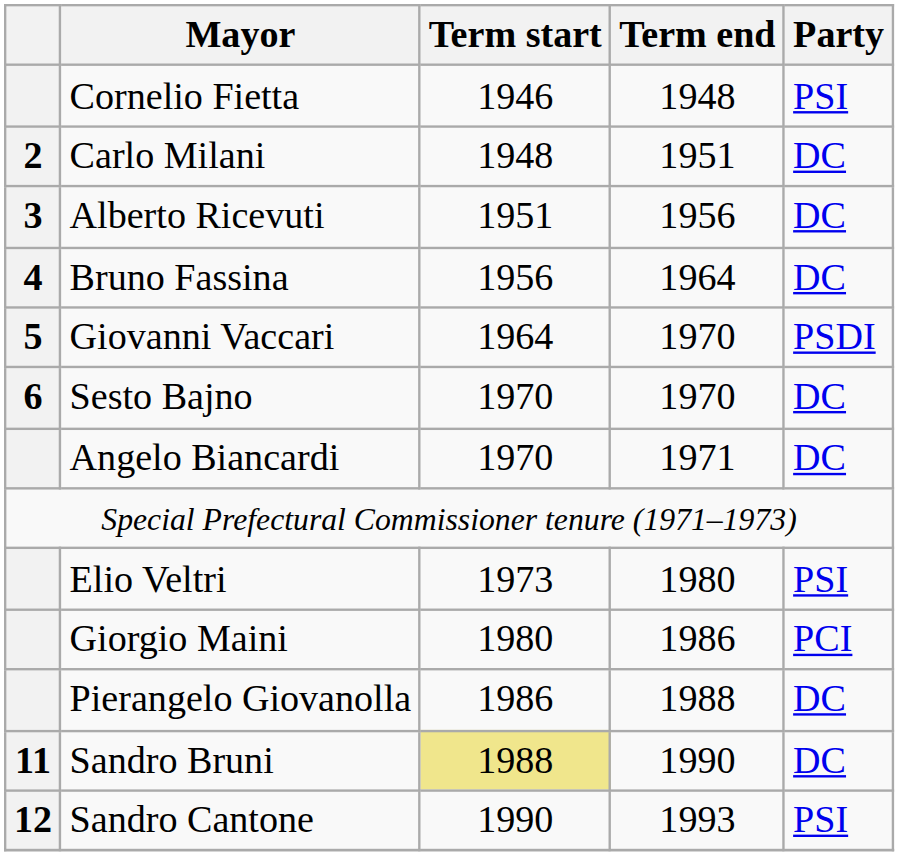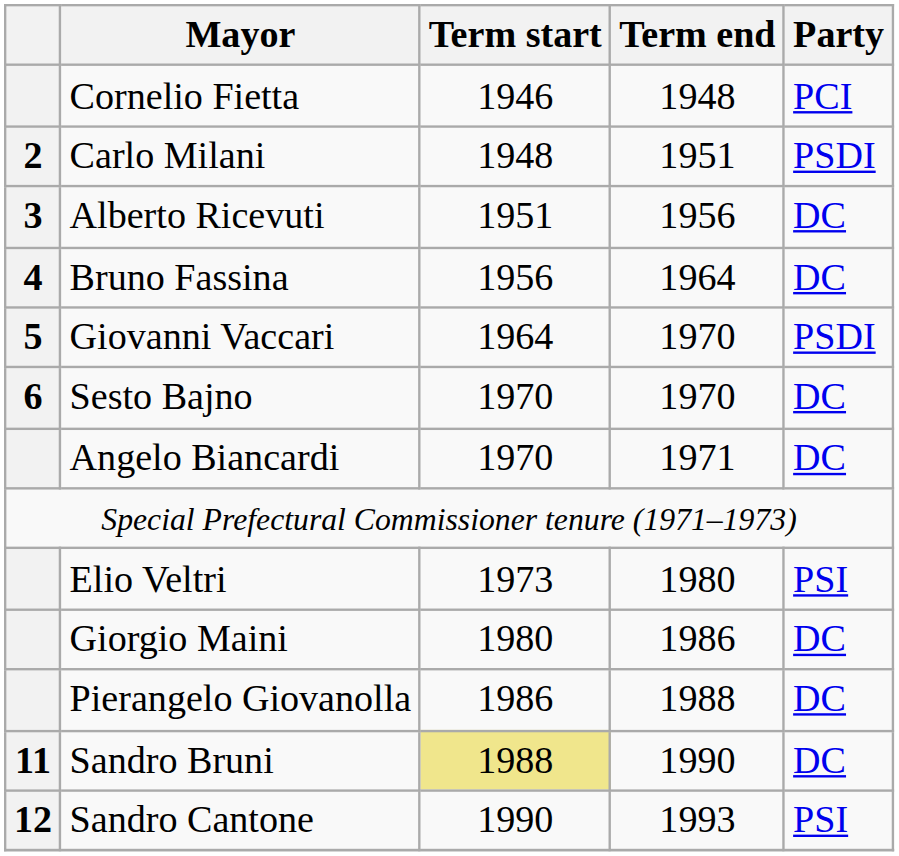(821, 95) PSI -> (823, 95) PCI
(820, 155) DC -> (834, 155) PSDI
(823, 638) PCI -> (820, 638) DC
